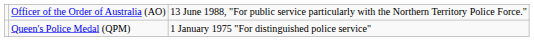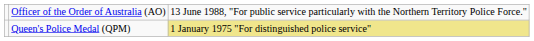(271, 28) no background -> (271, 28) khaki background
